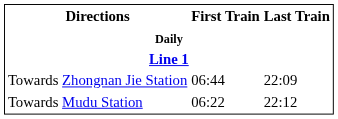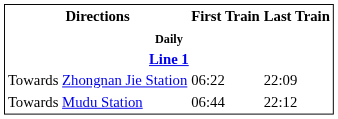(208, 80) 06:44 -> (208, 80) 06:22
(208, 101) 06:22 -> (208, 101) 06:44
